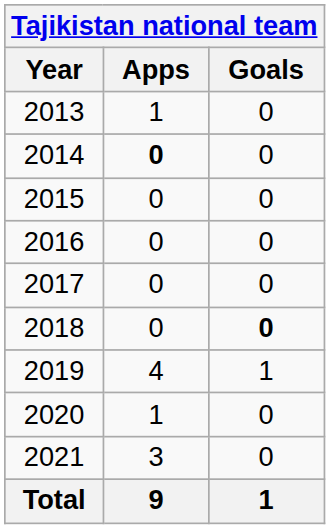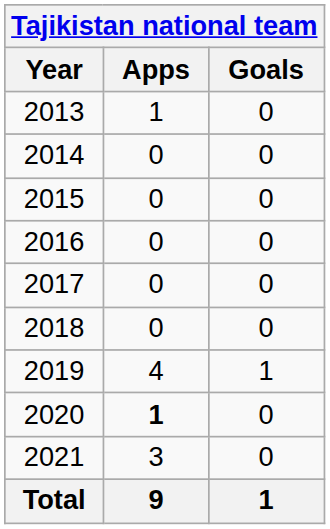(156, 155) bold -> (156, 155) normal
(266, 328) bold -> (266, 328) normal
(156, 414) normal -> (156, 414) bold
